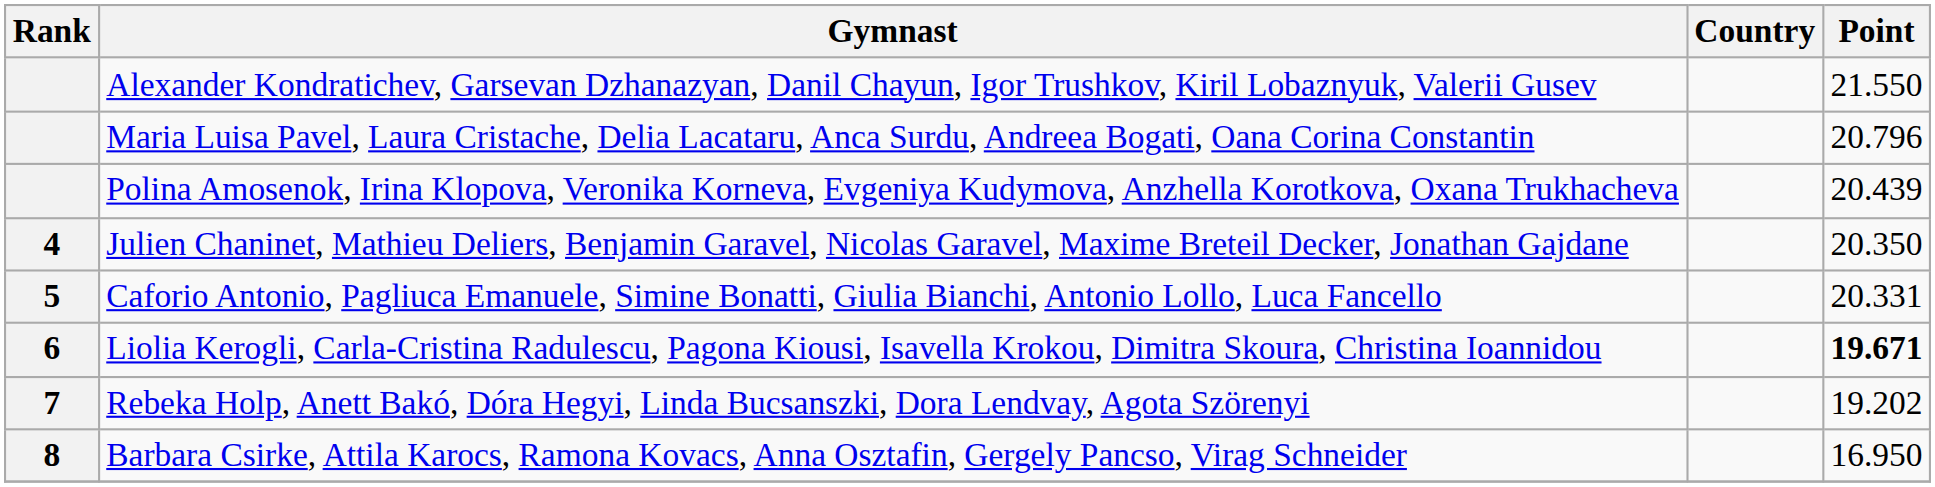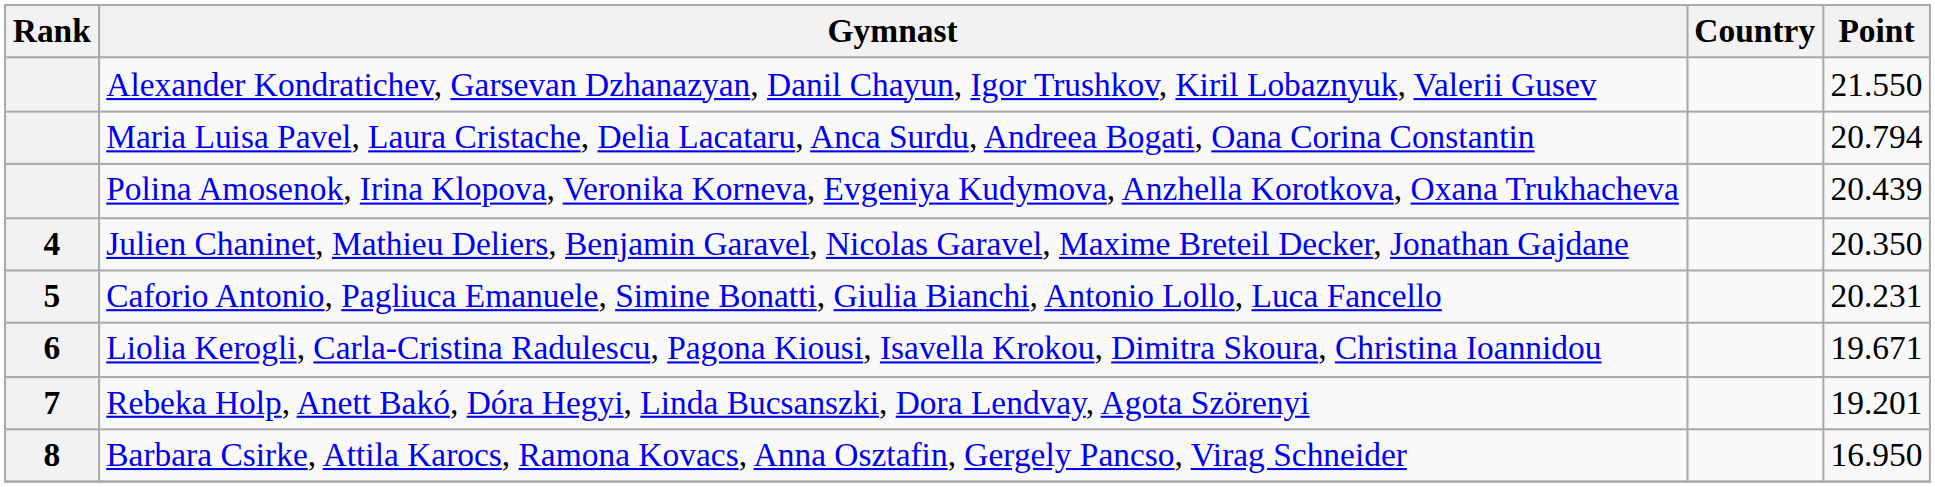(1877, 137) 20.796 -> (1877, 137) 20.794
(1877, 296) 20.331 -> (1877, 296) 20.231
(1877, 349) bold -> (1877, 349) normal
(1877, 402) 19.202 -> (1877, 402) 19.201
